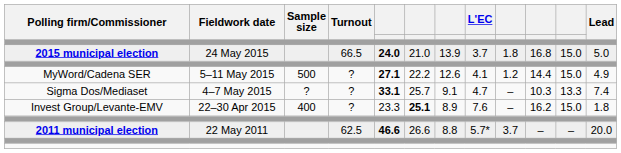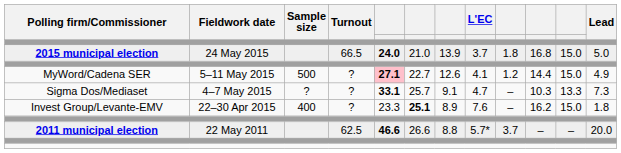(389, 75) no background -> (389, 75) pink background
(420, 75) 22.2 -> (420, 75) 22.7
(601, 91) 7.4 -> (601, 91) 7.3
